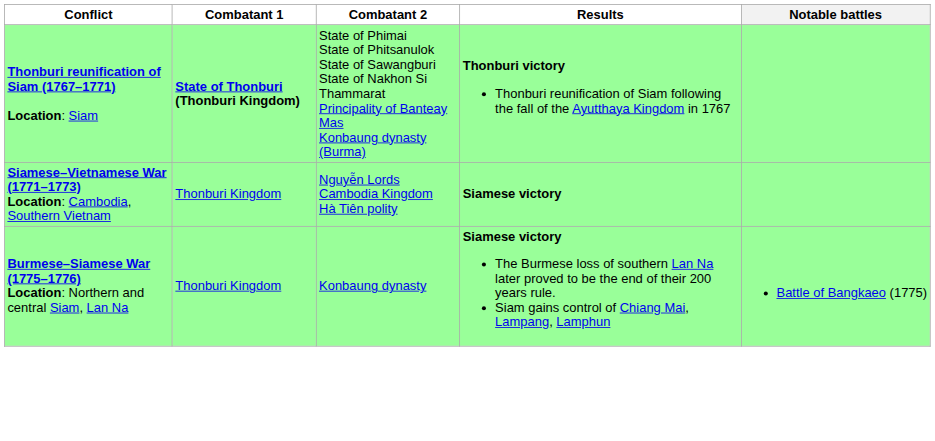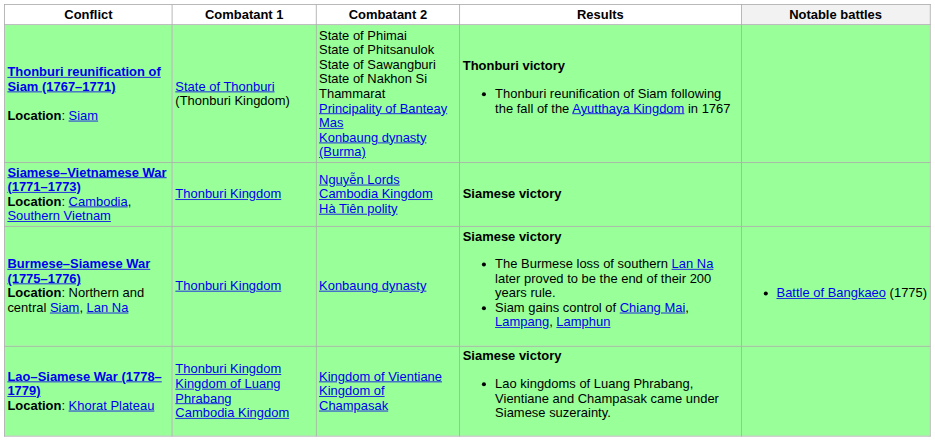(238, 93) bold -> (233, 93) normal
+ row: (85, 391)
